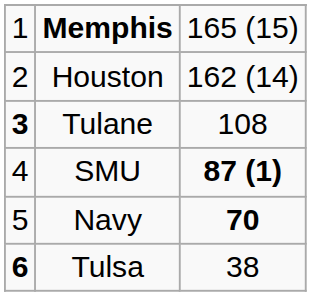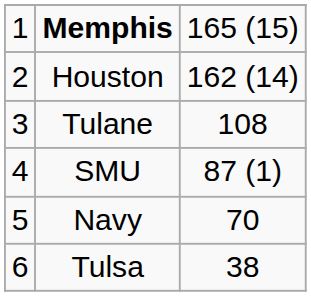(20, 123) bold -> (20, 123) normal
(243, 171) bold -> (243, 171) normal
(243, 219) bold -> (243, 219) normal
(20, 266) bold -> (20, 266) normal
